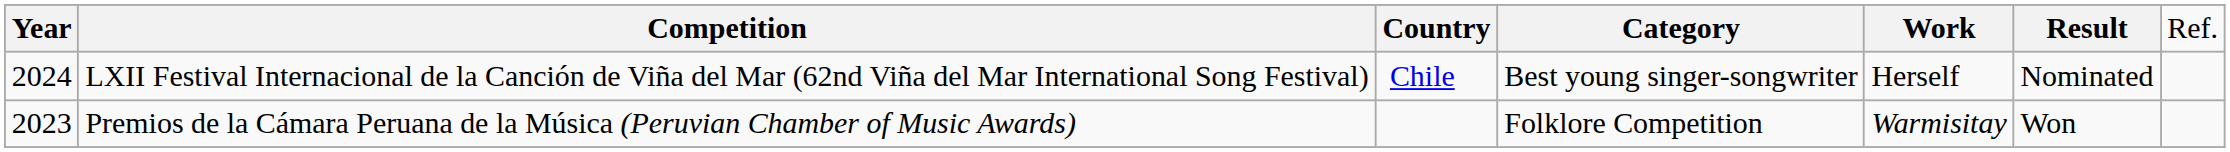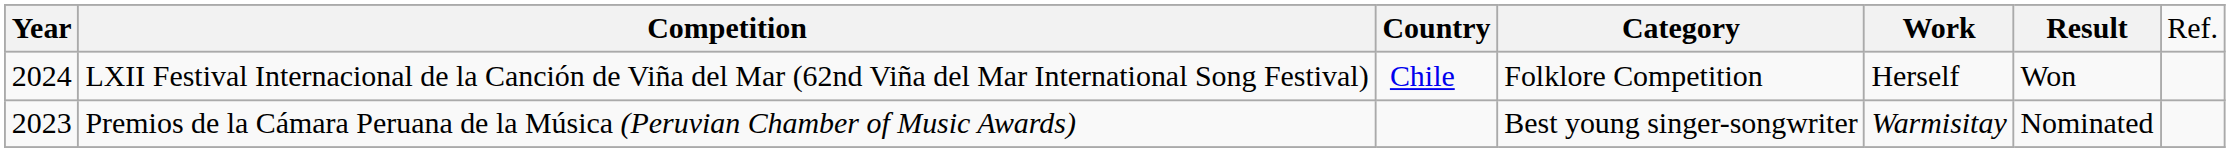(1681, 75) Best young singer-songwriter -> (1634, 75) Folklore Competition
(2087, 75) Nominated -> (2048, 75) Won
(1634, 123) Folklore Competition -> (1681, 123) Best young singer-songwriter
(2048, 123) Won -> (2087, 123) Nominated
